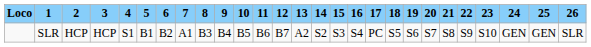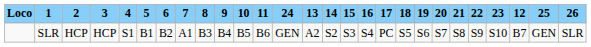columns swapped: (282, 13) <-> (514, 13)
